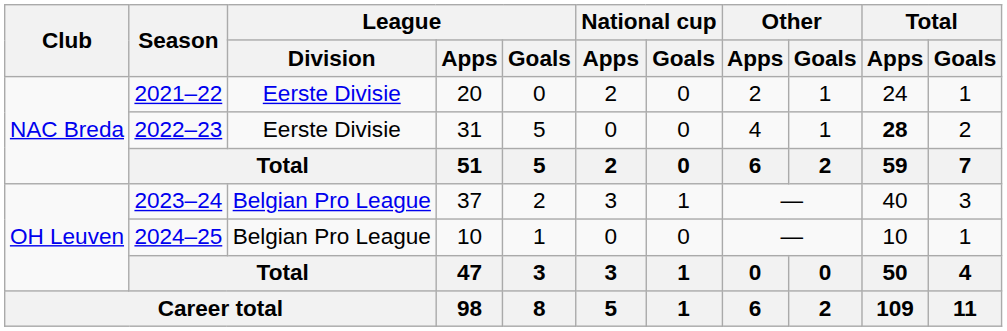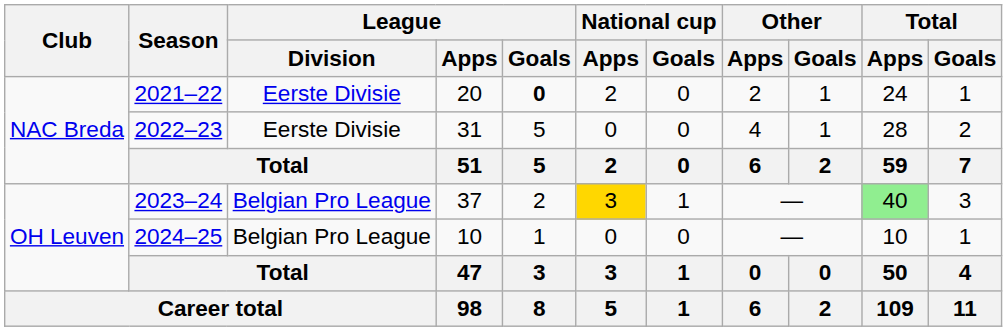(539, 93) normal -> (539, 93) bold
(895, 129) bold -> (895, 129) normal
(611, 201) no background -> (611, 201) gold background
(895, 201) no background -> (895, 201) lightgreen background
